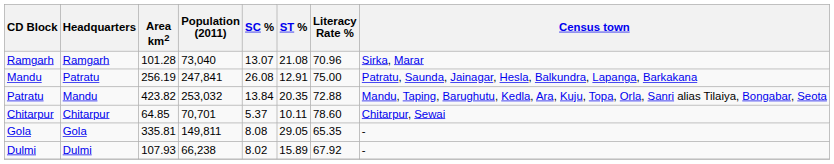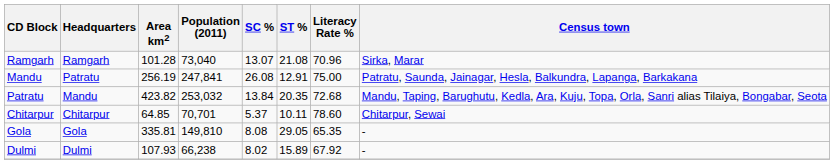(327, 96) 72.88 -> (327, 96) 72.68
(201, 132) 149,811 -> (202, 132) 149,810
